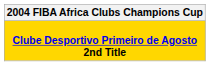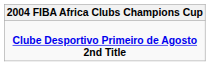(105, 46) gold background -> (105, 46) no background
